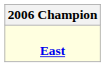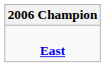(53, 51) lightyellow background -> (53, 51) no background
